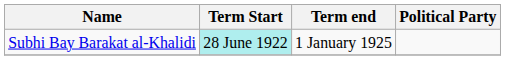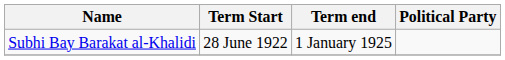(246, 42) paleturquoise background -> (246, 42) no background
